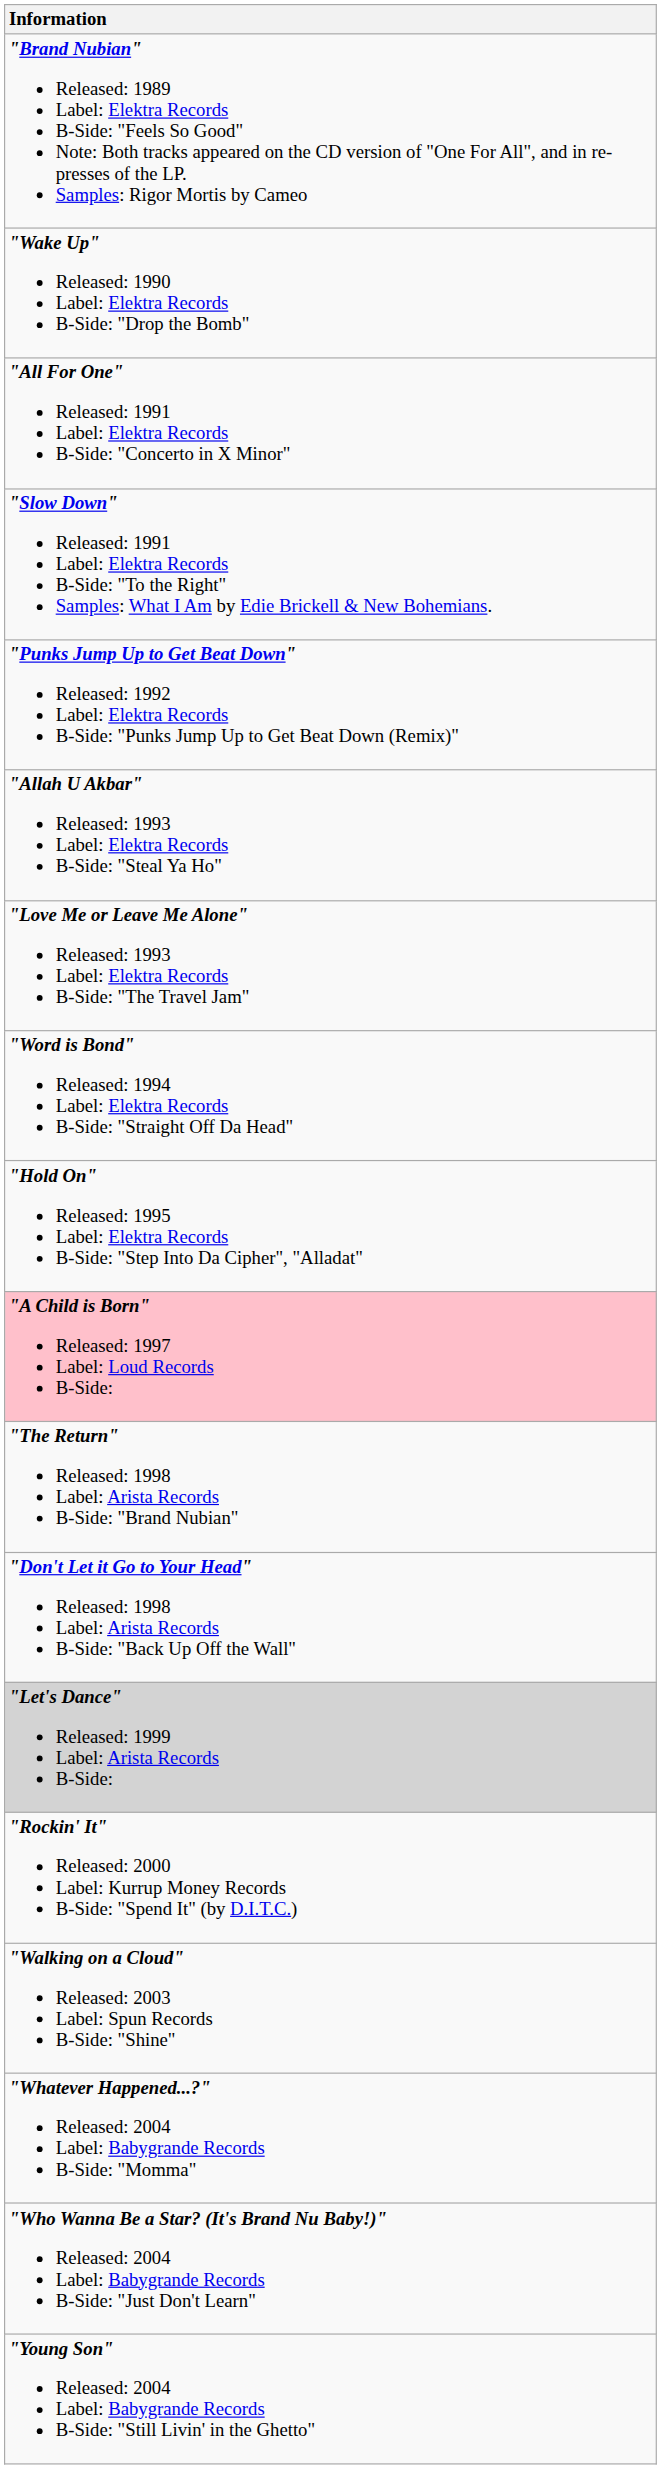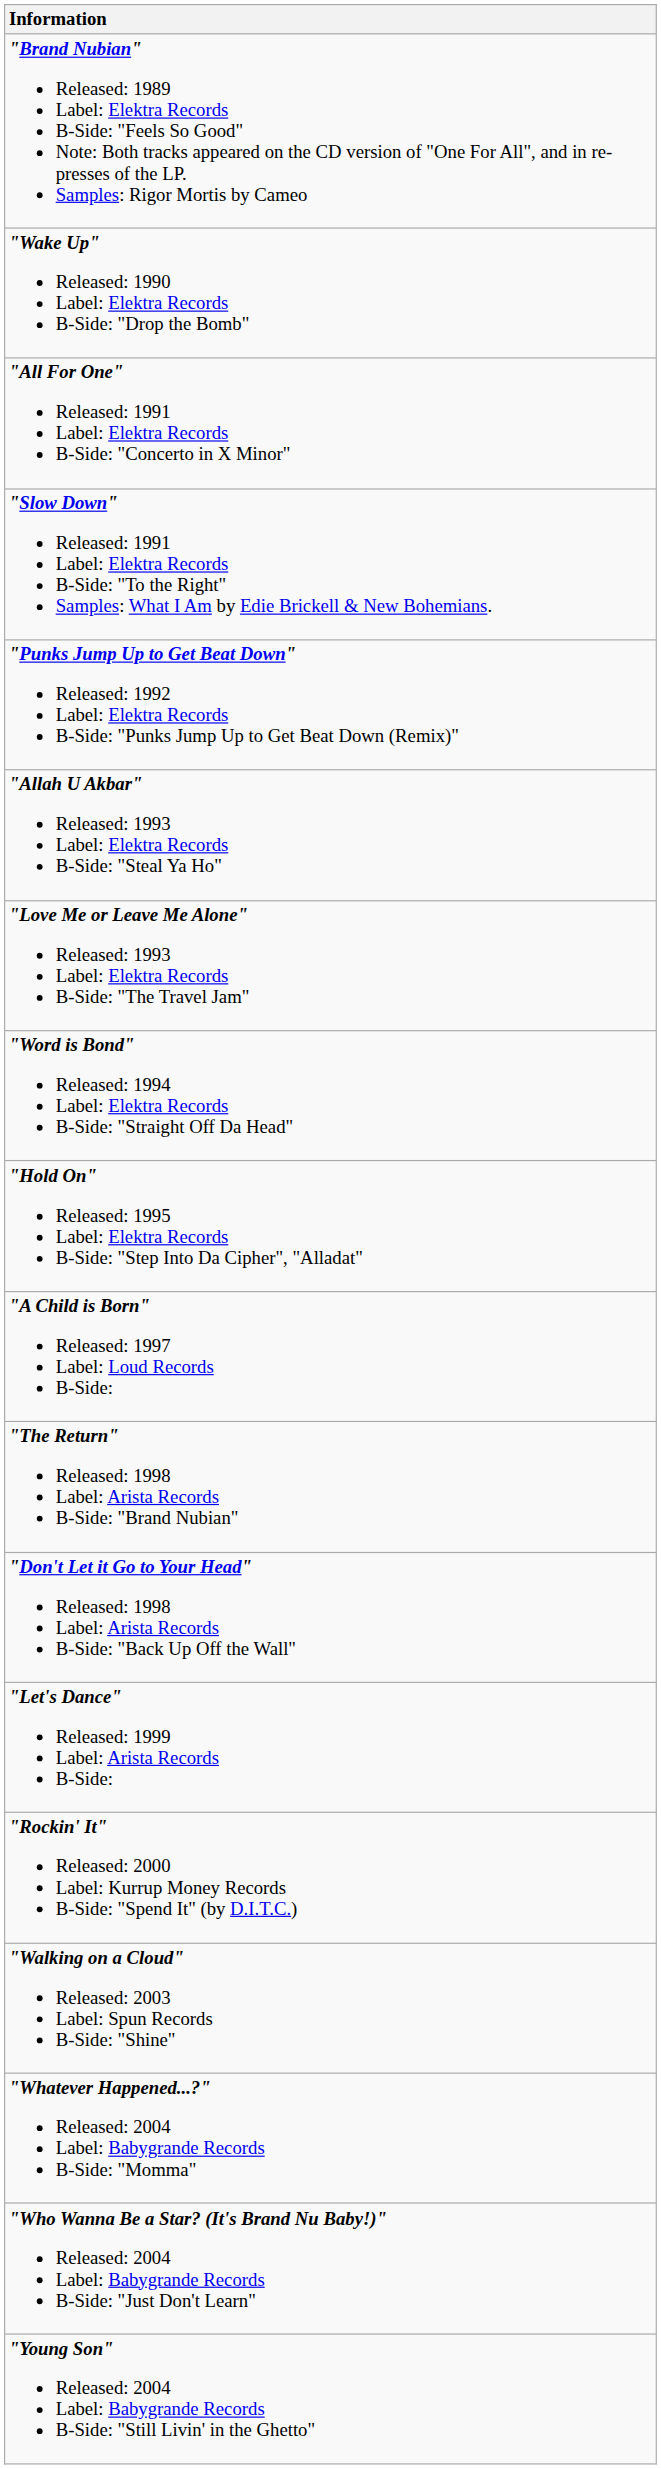(331, 1347) pink background -> (331, 1347) no background
(331, 1738) lightgrey background -> (331, 1738) no background
